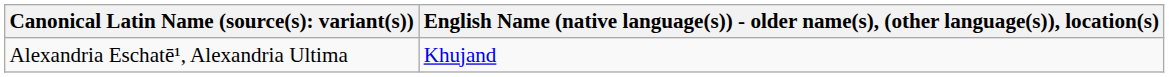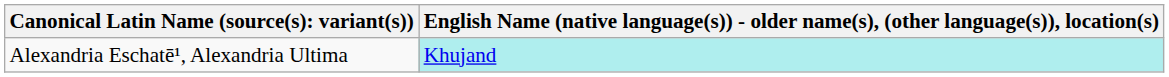(460, 54) no background -> (460, 54) paleturquoise background
